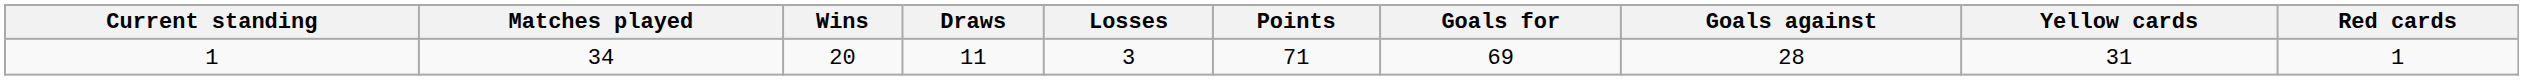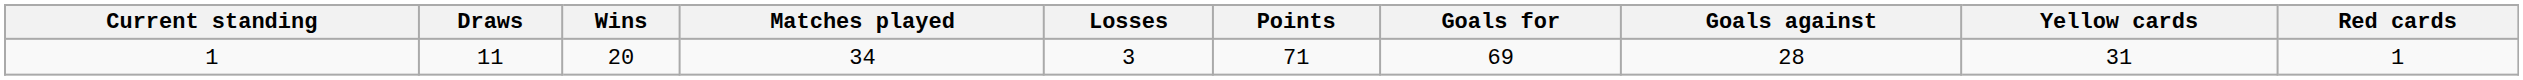columns swapped: (601, 22) <-> (973, 22)
